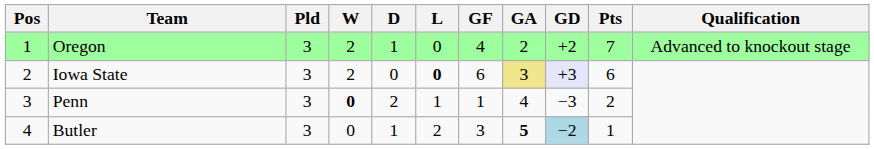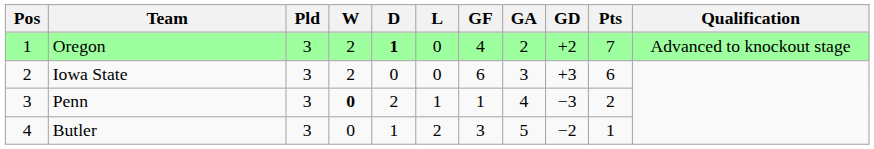(394, 46) normal -> (394, 46) bold
(437, 74) bold -> (437, 74) normal
(524, 74) khaki background -> (524, 74) no background
(567, 74) lavender background -> (567, 74) no background
(524, 130) bold -> (524, 130) normal
(567, 130) lightblue background -> (567, 130) no background
